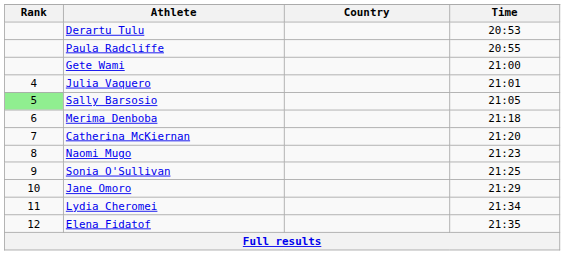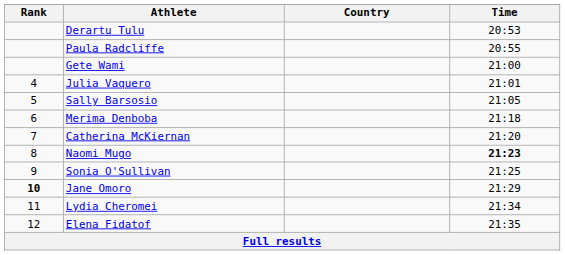(34, 101) lightgreen background -> (34, 101) no background
(505, 154) normal -> (505, 154) bold
(34, 189) normal -> (34, 189) bold
